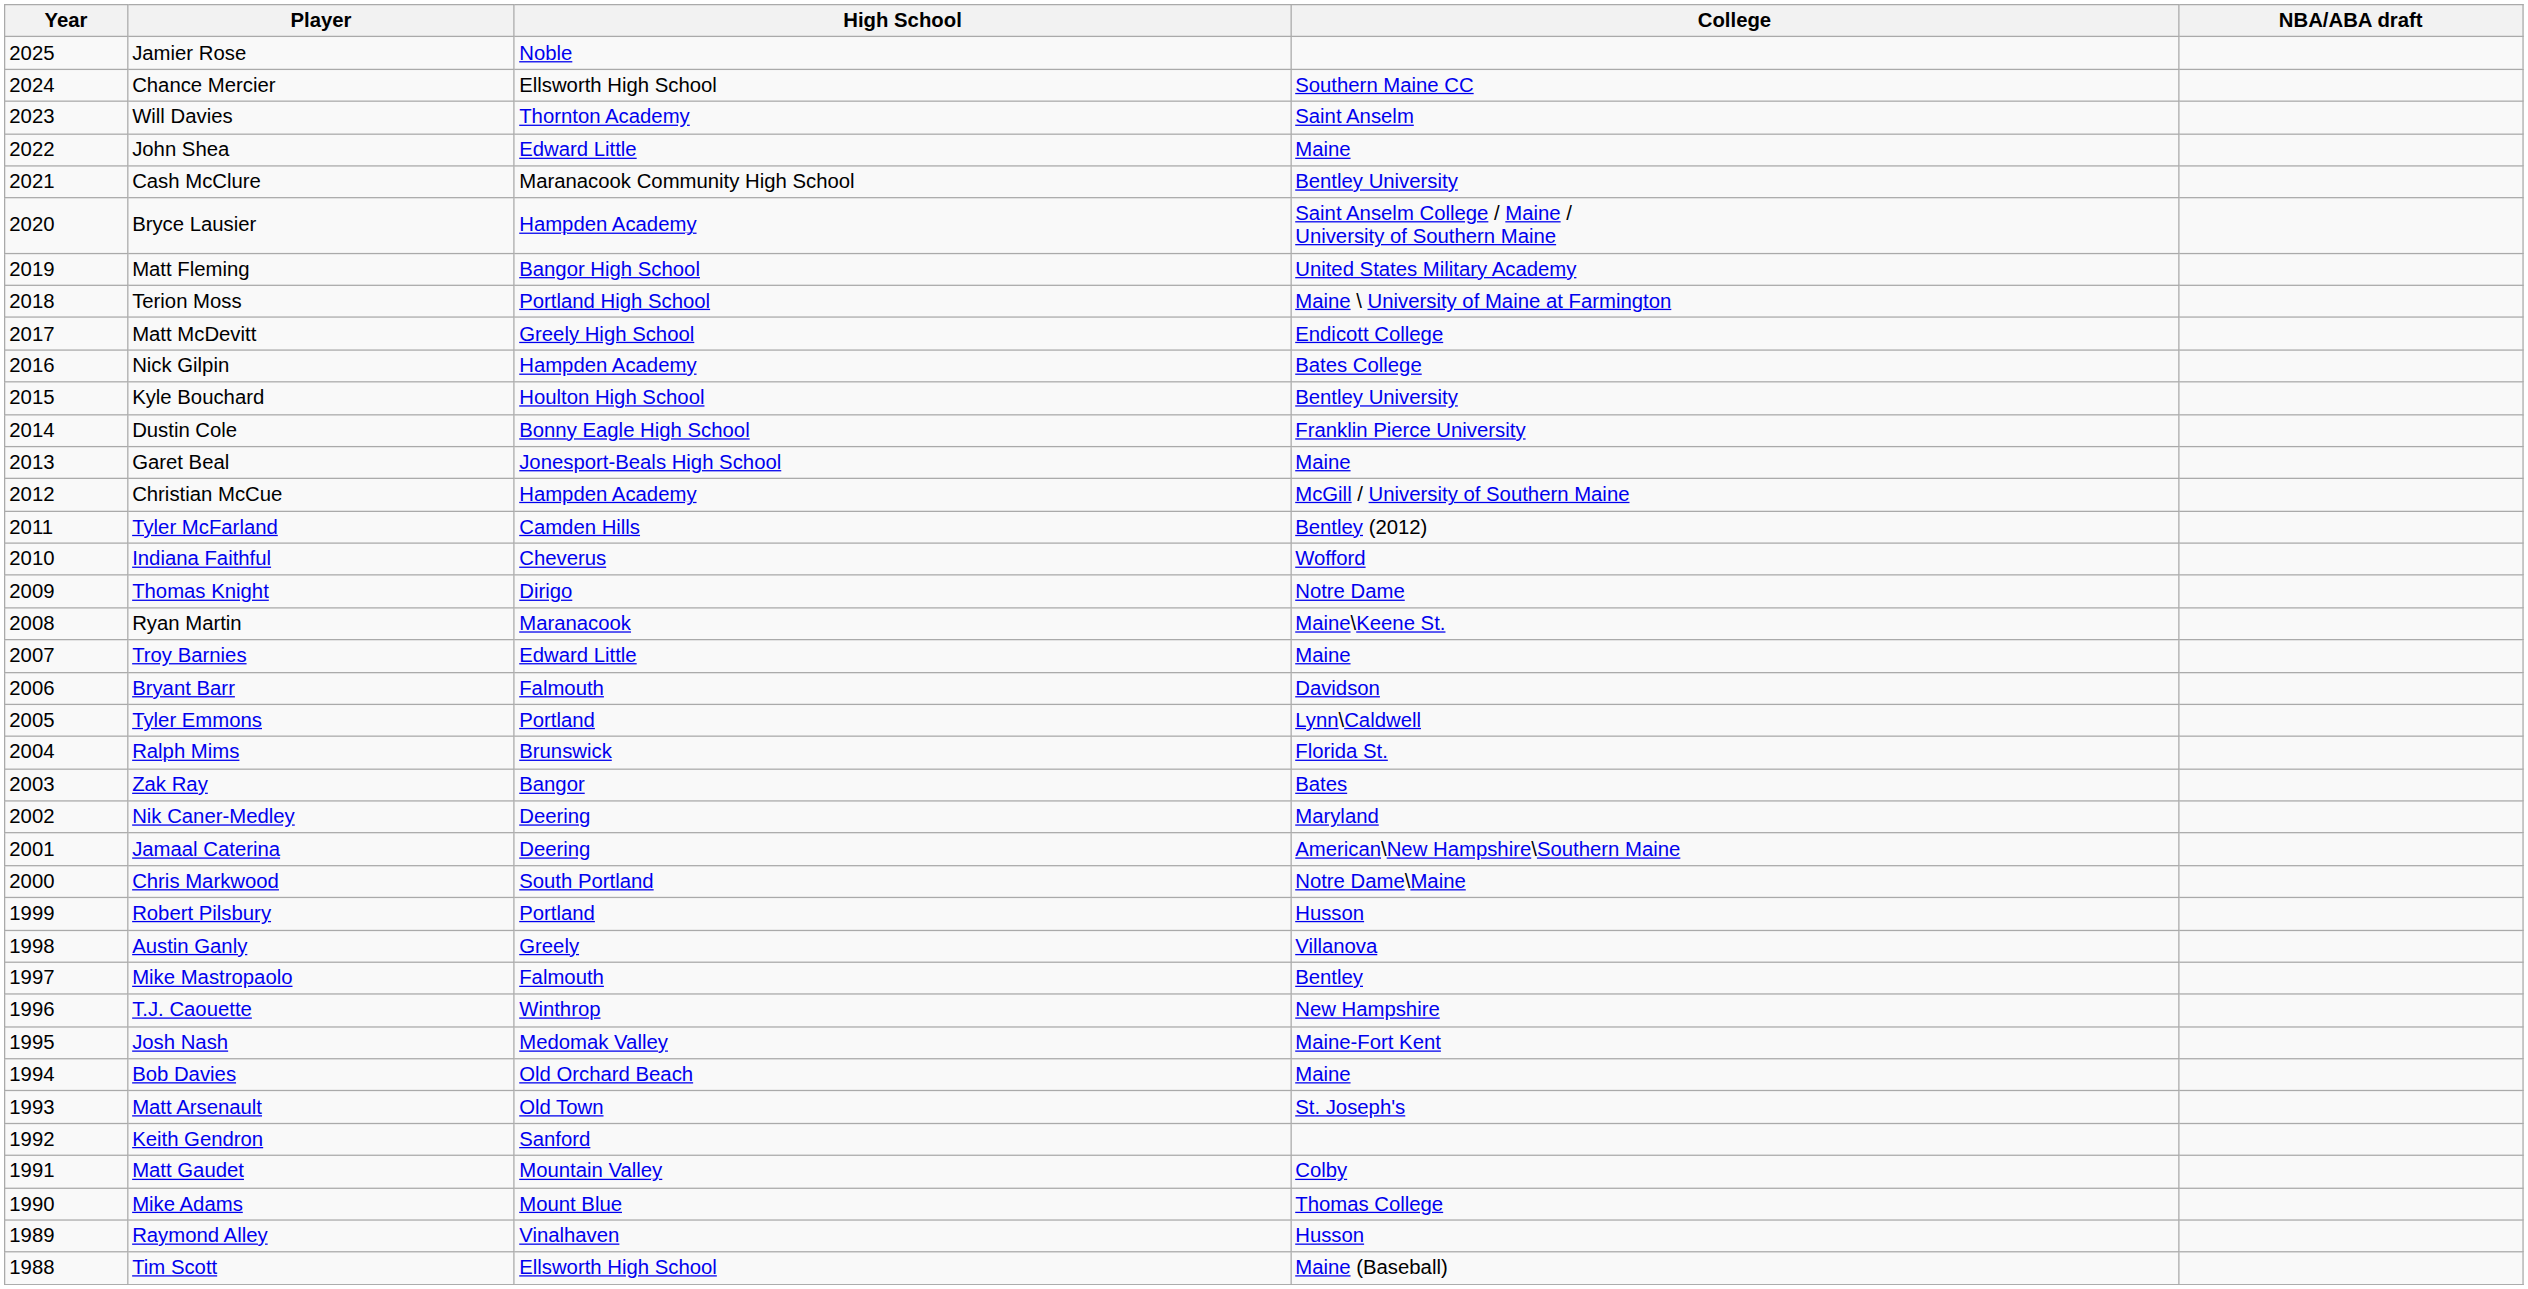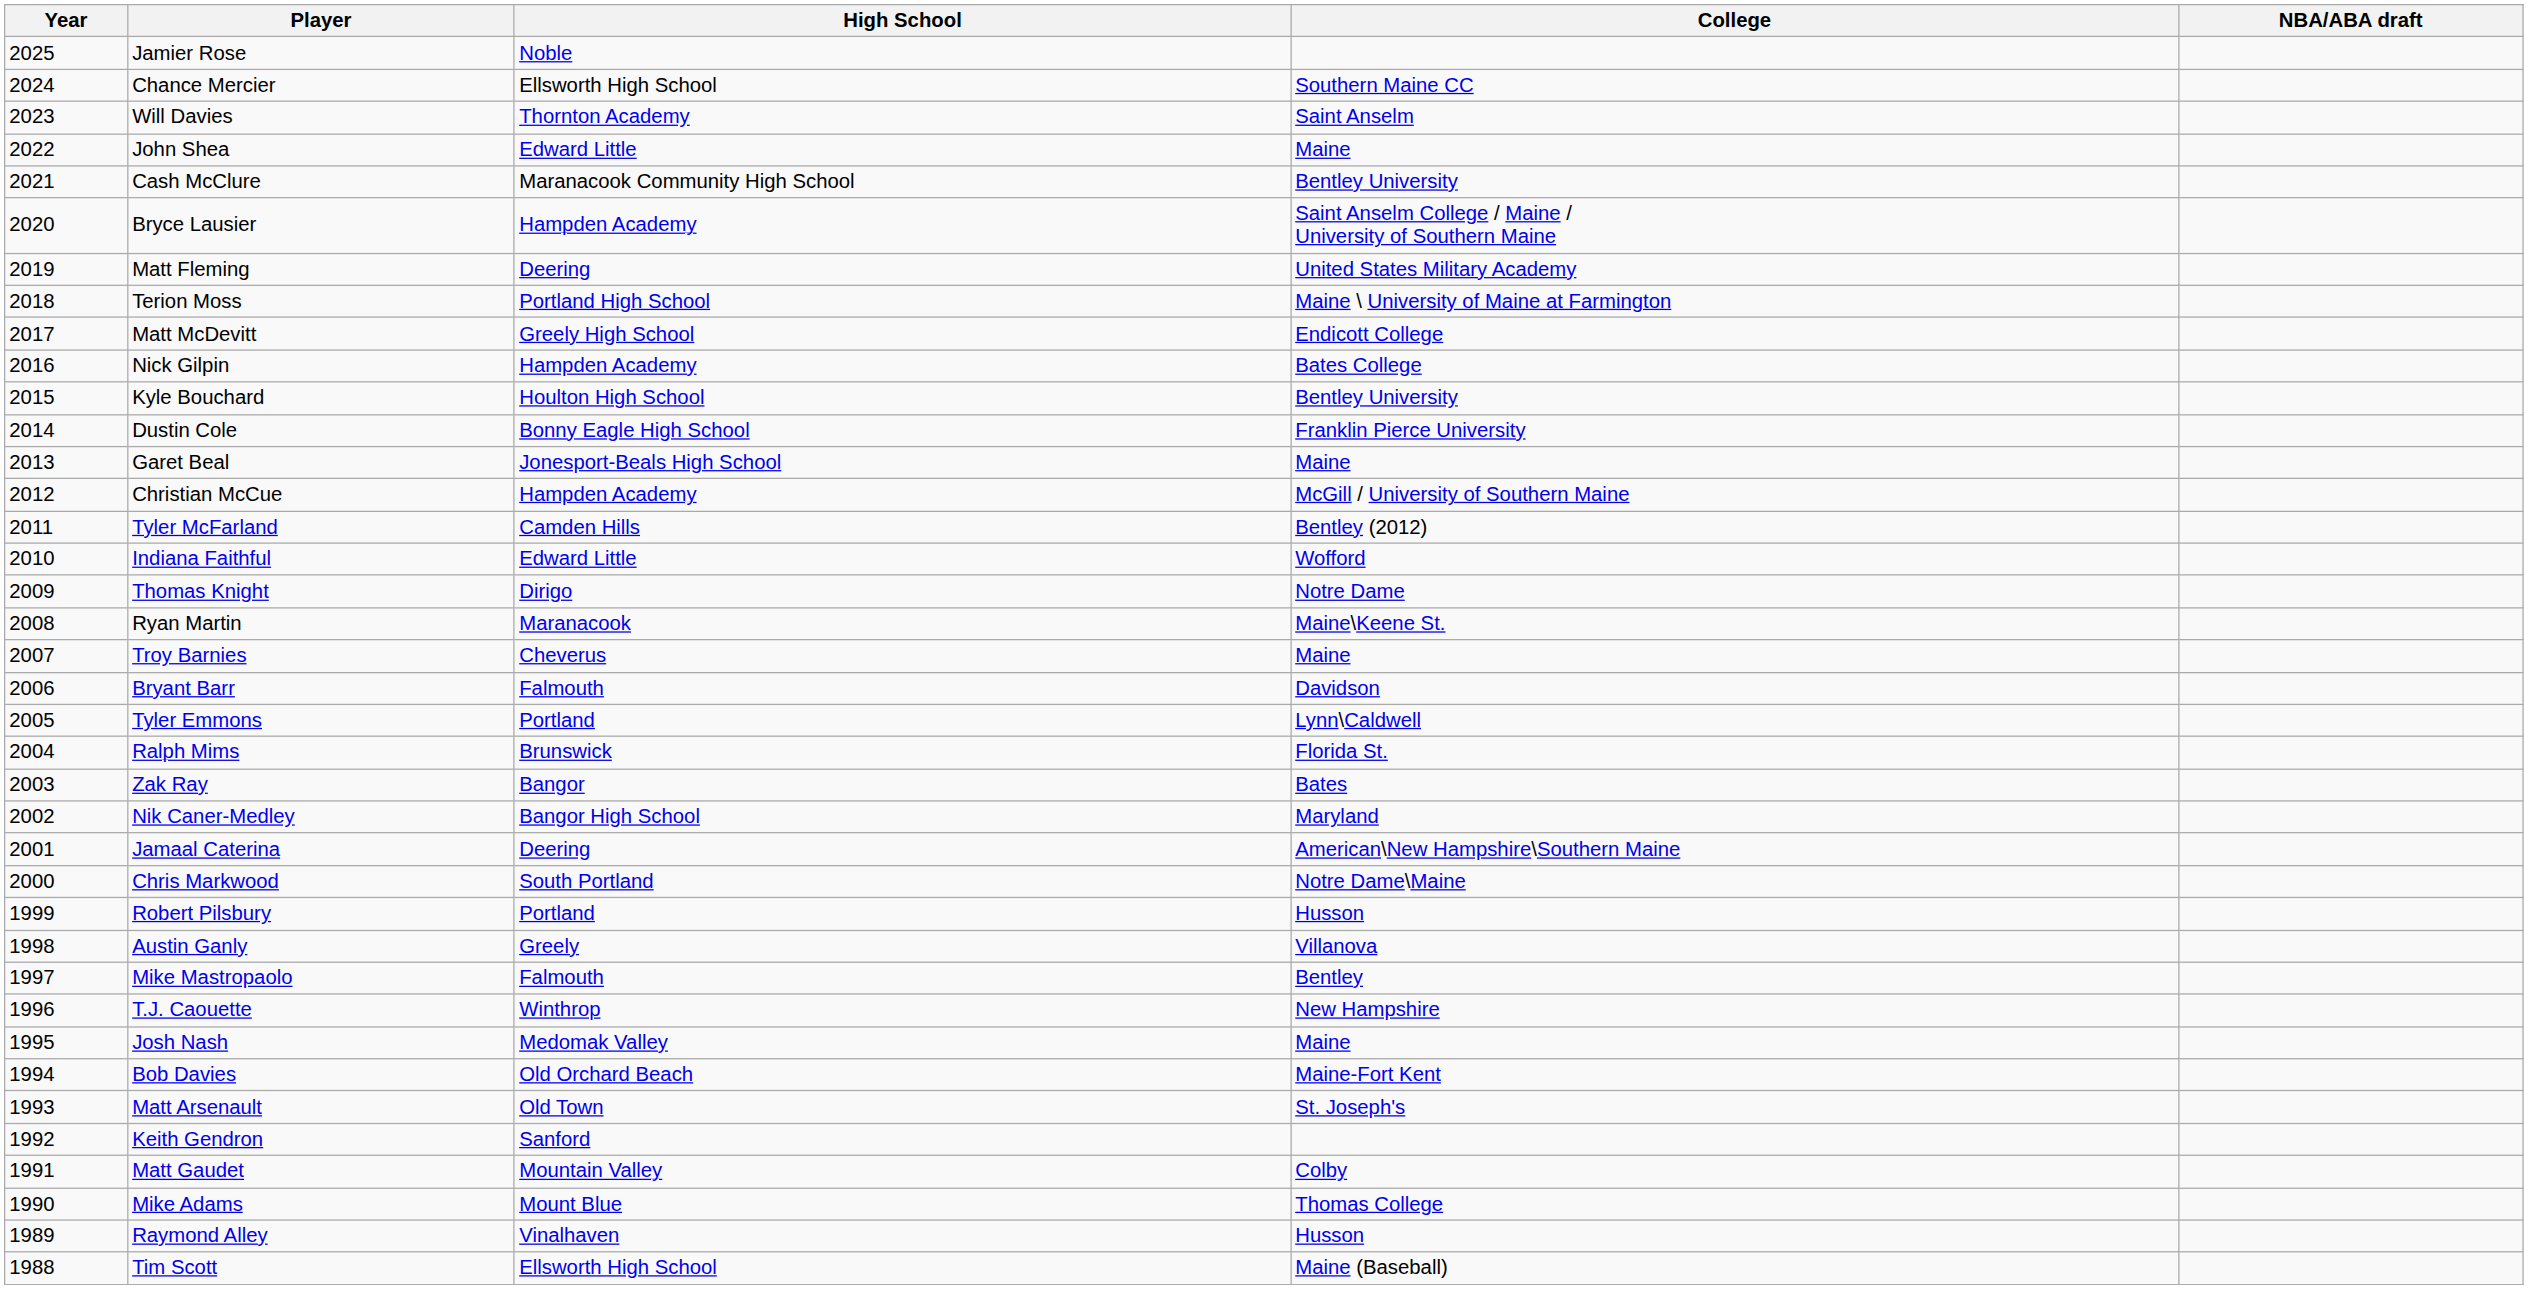(610, 269) Bangor High School -> (555, 269) Deering
(563, 559) Cheverus -> (578, 559) Edward Little
(578, 655) Edward Little -> (563, 655) Cheverus
(555, 816) Deering -> (610, 816) Bangor High School
(1368, 1042) Maine-Fort Kent -> (1323, 1042) Maine
(1323, 1074) Maine -> (1368, 1074) Maine-Fort Kent
